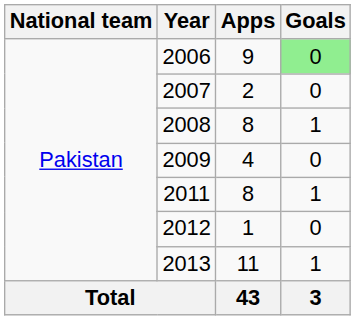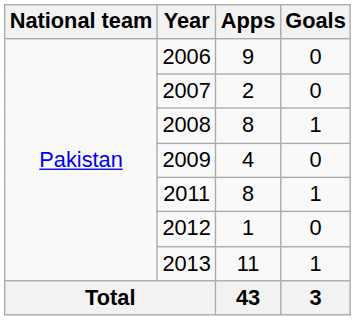(316, 56) lightgreen background -> (316, 56) no background
